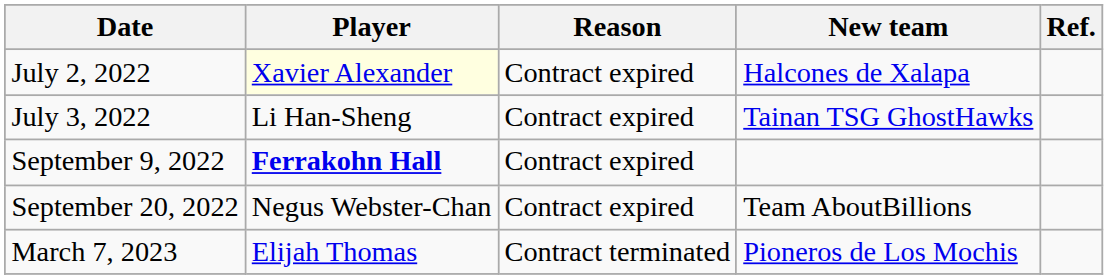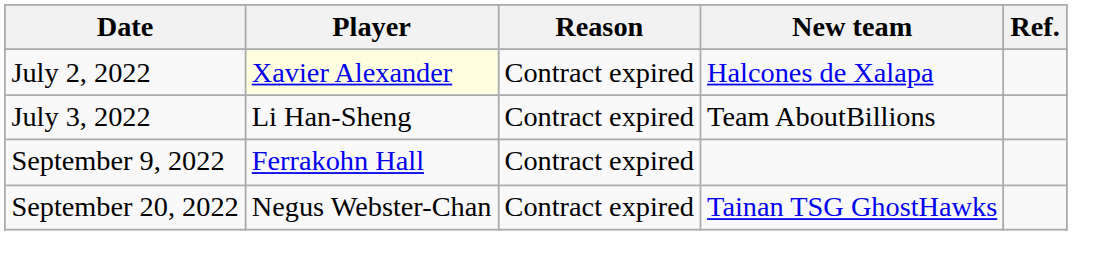(888, 116) Tainan TSG GhostHawks -> (821, 116) Team AboutBillions
(347, 161) bold -> (338, 161) normal
(858, 206) Team AboutBillions -> (852, 206) Tainan TSG GhostHawks
- row: (94, 251)
